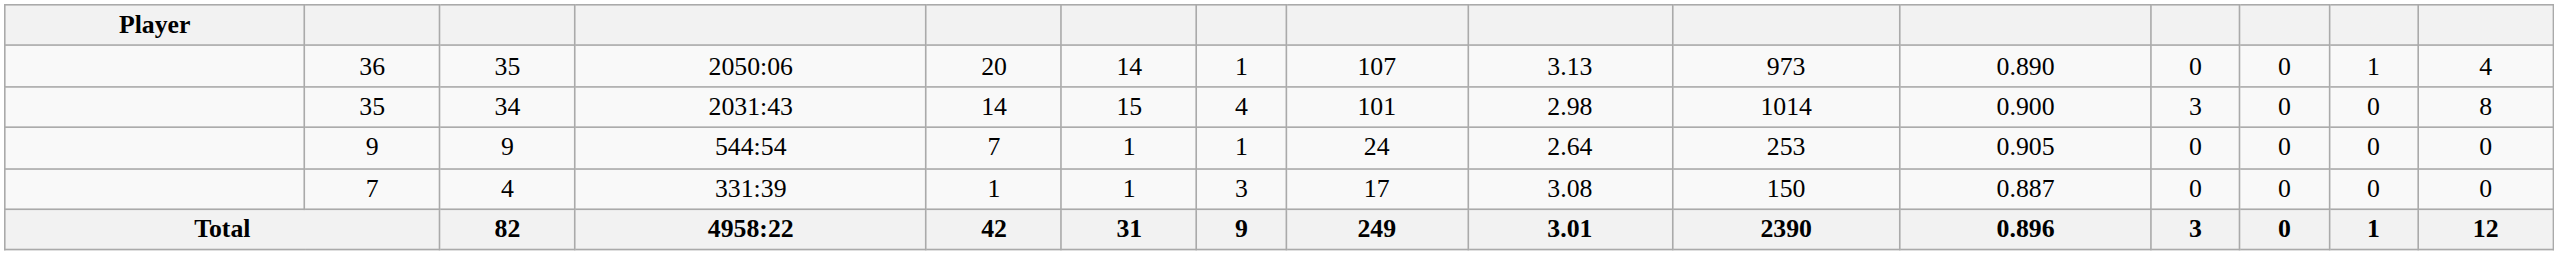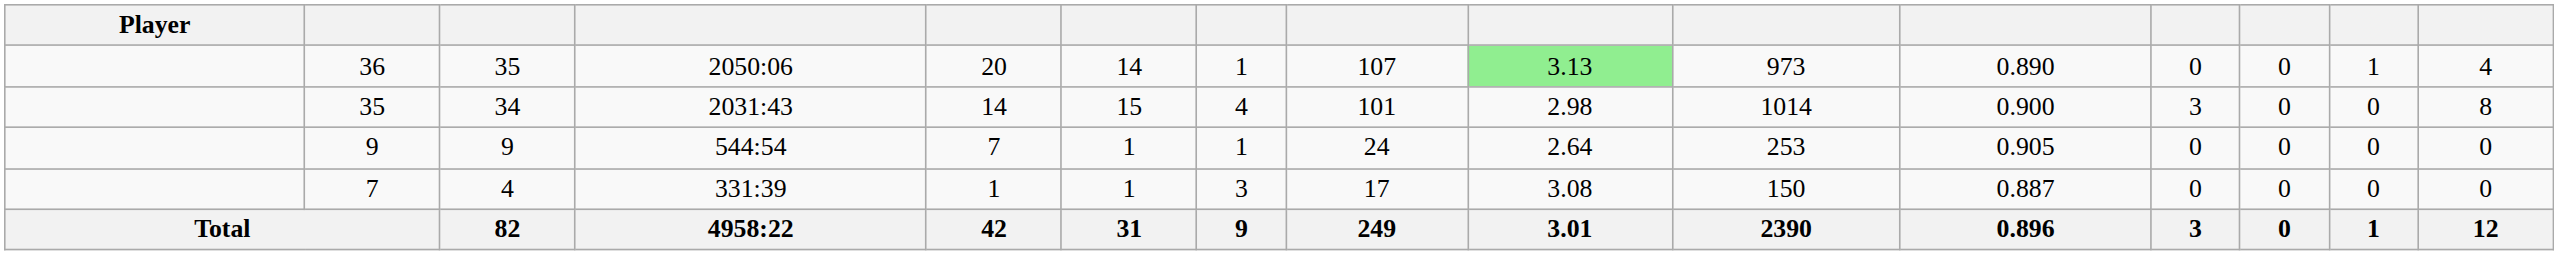(1570, 65) no background -> (1570, 65) lightgreen background
